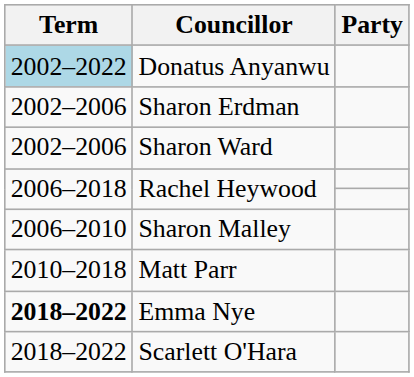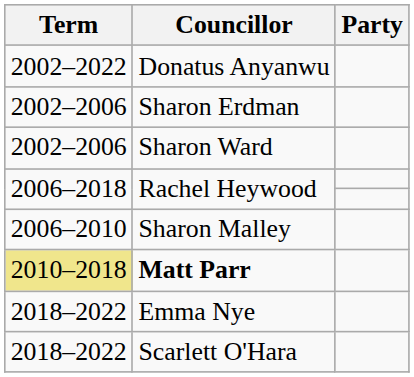(69, 65) lightblue background -> (69, 65) no background
(69, 270) no background -> (69, 270) khaki background
(188, 270) normal -> (195, 270) bold
(69, 310) bold -> (69, 310) normal
